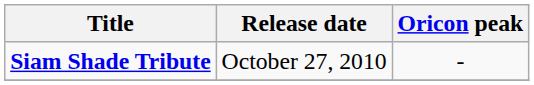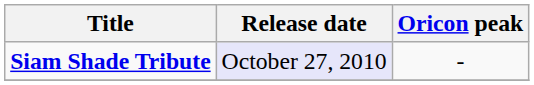(304, 60) no background -> (304, 60) lavender background
